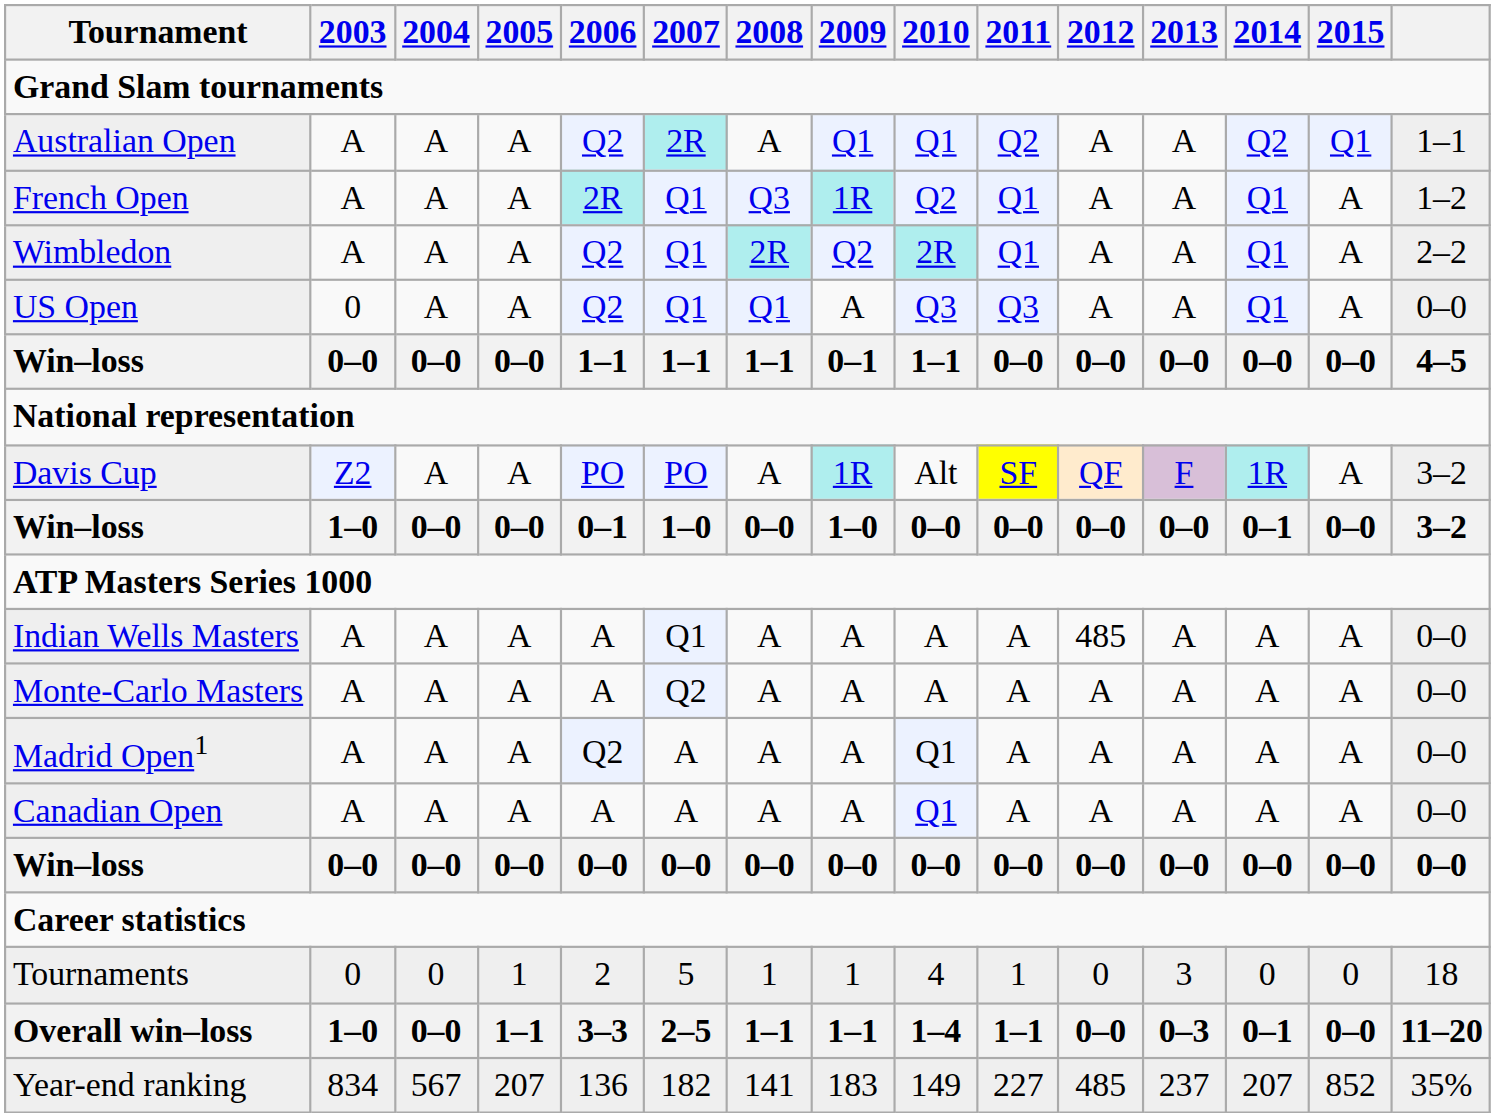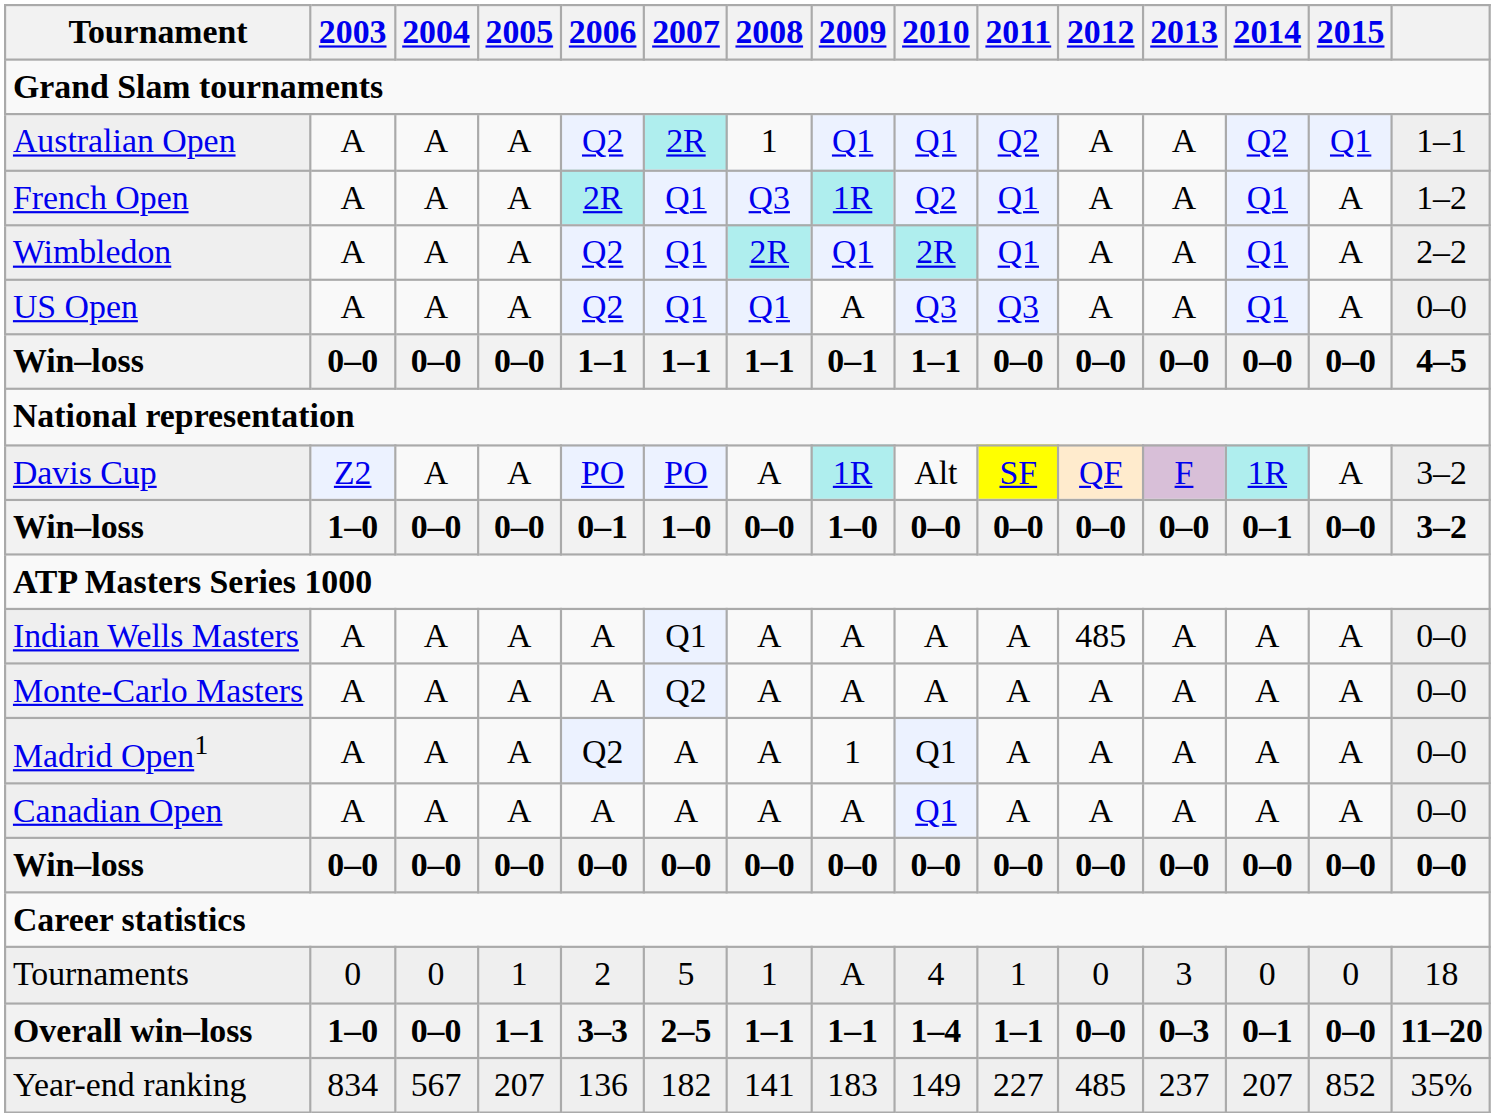(769, 141) A -> (769, 141) 1
(853, 251) Q2 -> (853, 251) Q1
(353, 306) 0 -> (353, 306) A
(853, 749) A -> (853, 749) 1
(853, 974) 1 -> (853, 974) A
